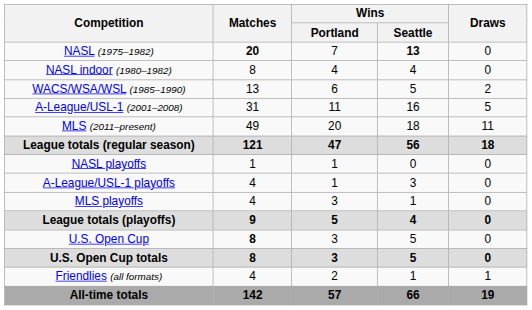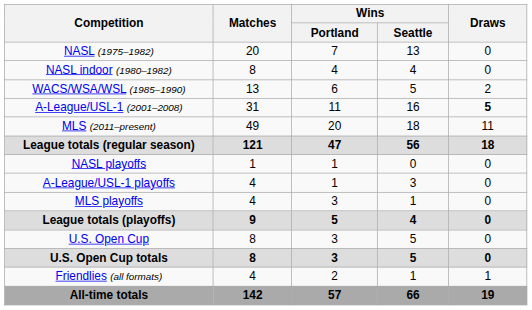(253, 51) bold -> (253, 51) normal
(413, 51) bold -> (413, 51) normal
(488, 107) normal -> (488, 107) bold
(253, 239) bold -> (253, 239) normal
